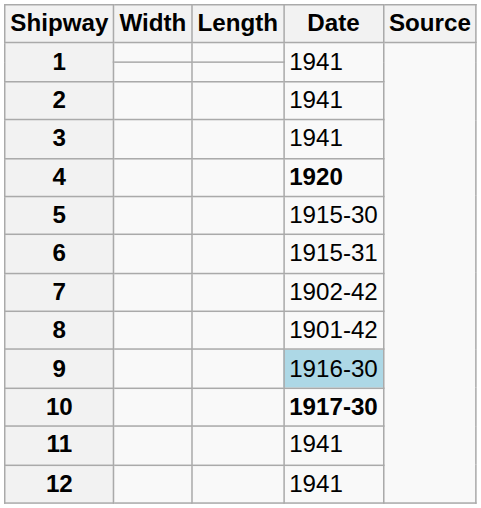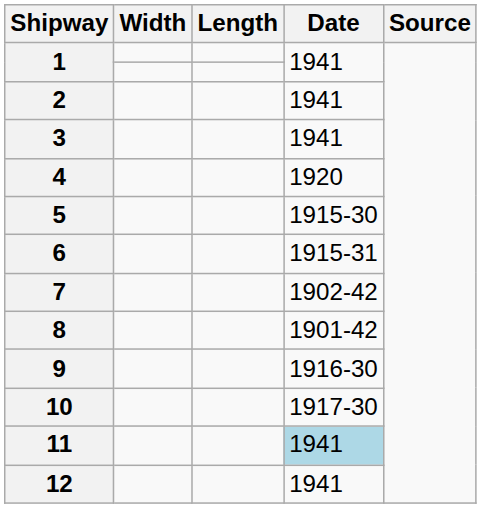(316, 176) bold -> (316, 176) normal
(333, 368) lightblue background -> (333, 368) no background
(333, 406) bold -> (333, 406) normal
(316, 445) no background -> (316, 445) lightblue background
